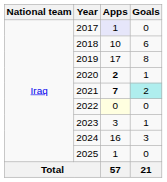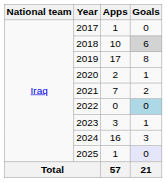(115, 28) lavender background -> (115, 28) no background
(146, 43) no background -> (146, 43) lightgrey background
(115, 75) bold -> (115, 75) normal
(115, 91) bold -> (115, 91) normal
(146, 91) paleturquoise background -> (146, 91) no background
(115, 106) lightyellow background -> (115, 106) no background
(146, 106) no background -> (146, 106) lightblue background
(146, 153) no background -> (146, 153) lavender background
